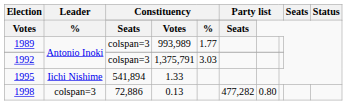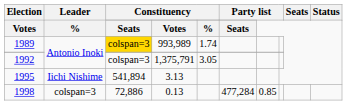(129, 44) no background -> (129, 44) gold background
(208, 44) 1.77 -> (208, 44) 1.74
(208, 60) 3.03 -> (208, 60) 3.05
(174, 76) 1.33 -> (174, 76) 3.13
(238, 92) 477,282 -> (238, 92) 477,284
(268, 92) 0.80 -> (268, 92) 0.85
